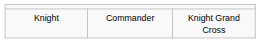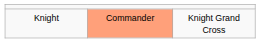(130, 18) no background -> (130, 18) lightsalmon background
